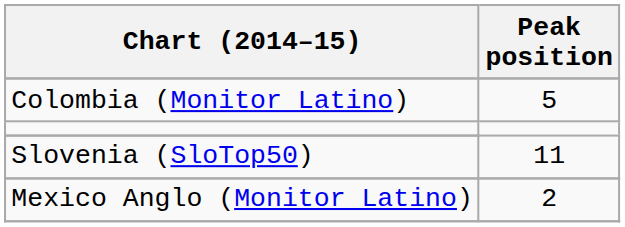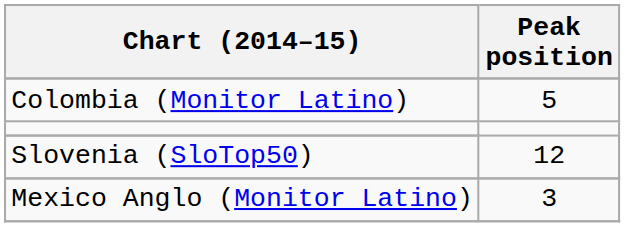(549, 156) 11 -> (549, 156) 12
(549, 200) 2 -> (549, 200) 3
